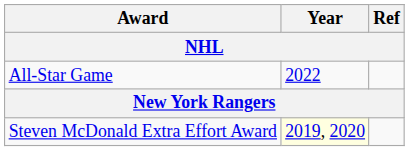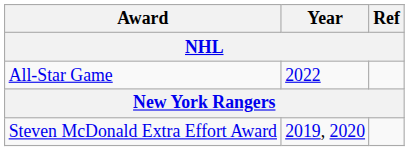(325, 131) lightyellow background -> (325, 131) no background
